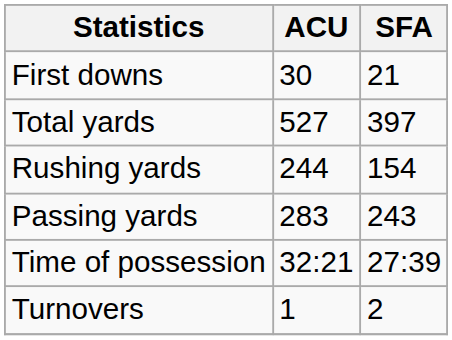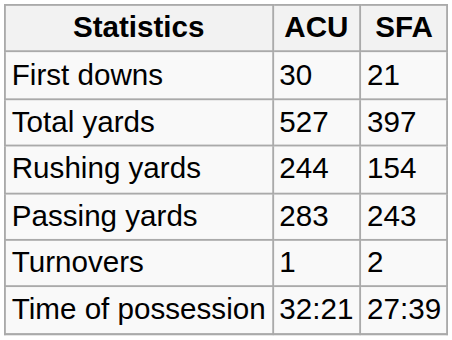rows swapped: (78, 309) <-> (139, 262)
